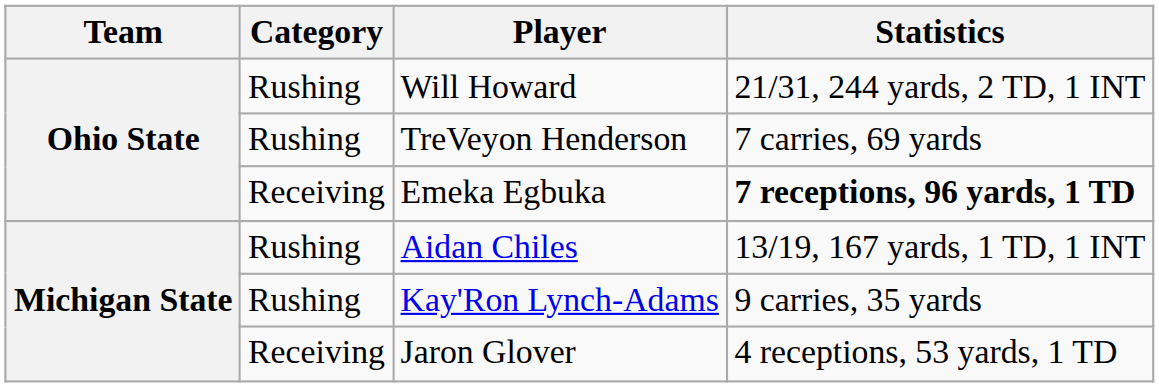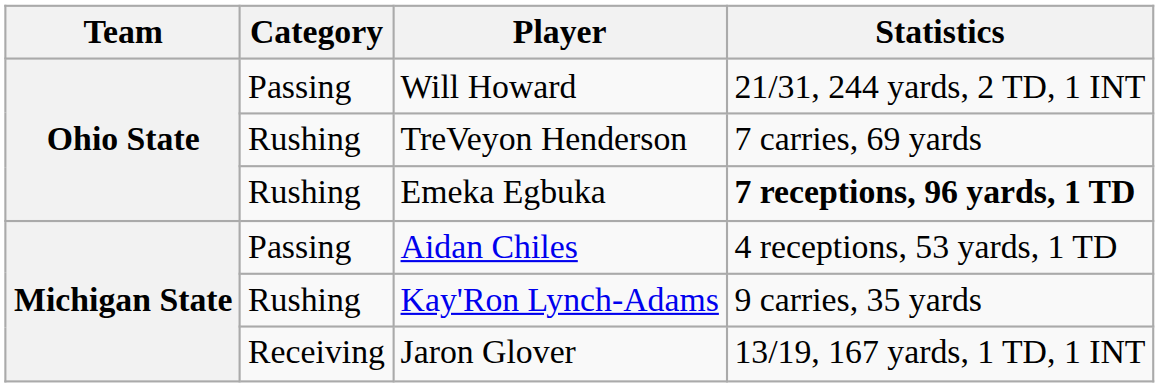(304, 85) Rushing -> (300, 85) Passing
(317, 192) Receiving -> (304, 192) Rushing
(304, 246) Rushing -> (300, 246) Passing
(940, 246) 13/19, 167 yards, 1 TD, 1 INT -> (926, 246) 4 receptions, 53 yards, 1 TD
(926, 353) 4 receptions, 53 yards, 1 TD -> (940, 353) 13/19, 167 yards, 1 TD, 1 INT
